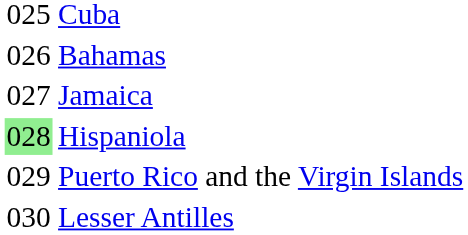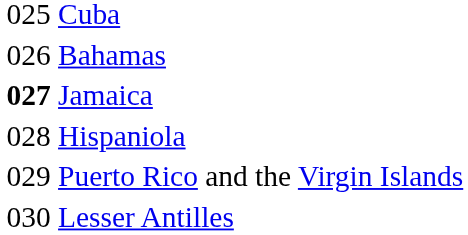(29, 95) normal -> (29, 95) bold
(29, 136) lightgreen background -> (29, 136) no background
